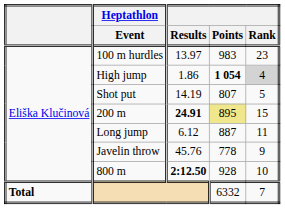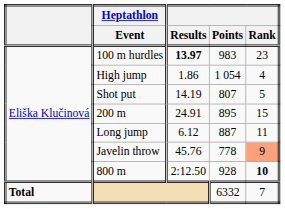(188, 56) normal -> (188, 56) bold
(228, 75) bold -> (228, 75) normal
(262, 75) lightgrey background -> (262, 75) no background
(188, 113) bold -> (188, 113) normal
(228, 113) khaki background -> (228, 113) no background
(262, 152) no background -> (262, 152) lightsalmon background
(188, 171) bold -> (188, 171) normal
(262, 171) normal -> (262, 171) bold
